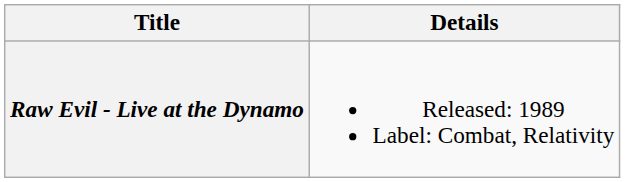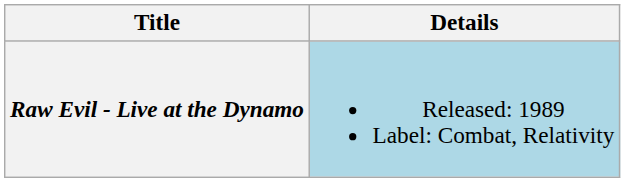(464, 122) no background -> (464, 122) lightblue background
